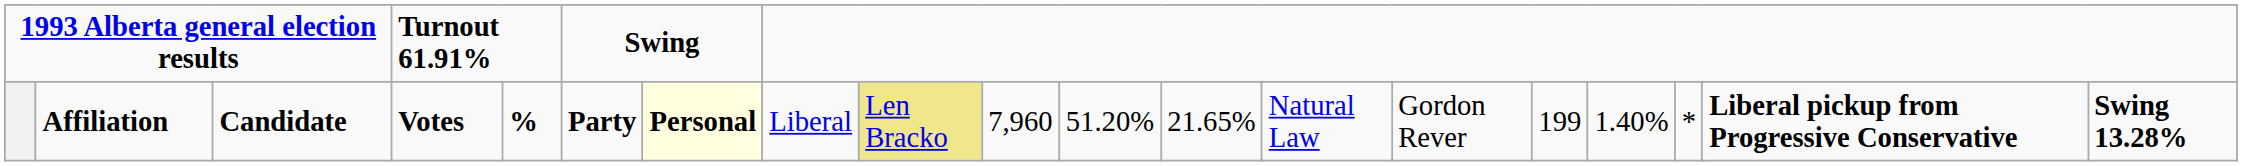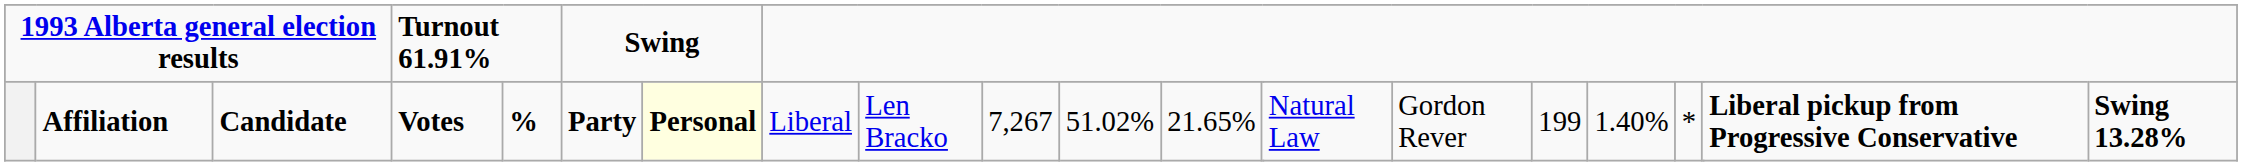(907, 120) khaki background -> (907, 120) no background
(1020, 120) 7,960 -> (1020, 120) 7,267
(1110, 120) 51.20% -> (1110, 120) 51.02%
